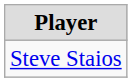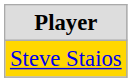(66, 58) no background -> (66, 58) gold background
